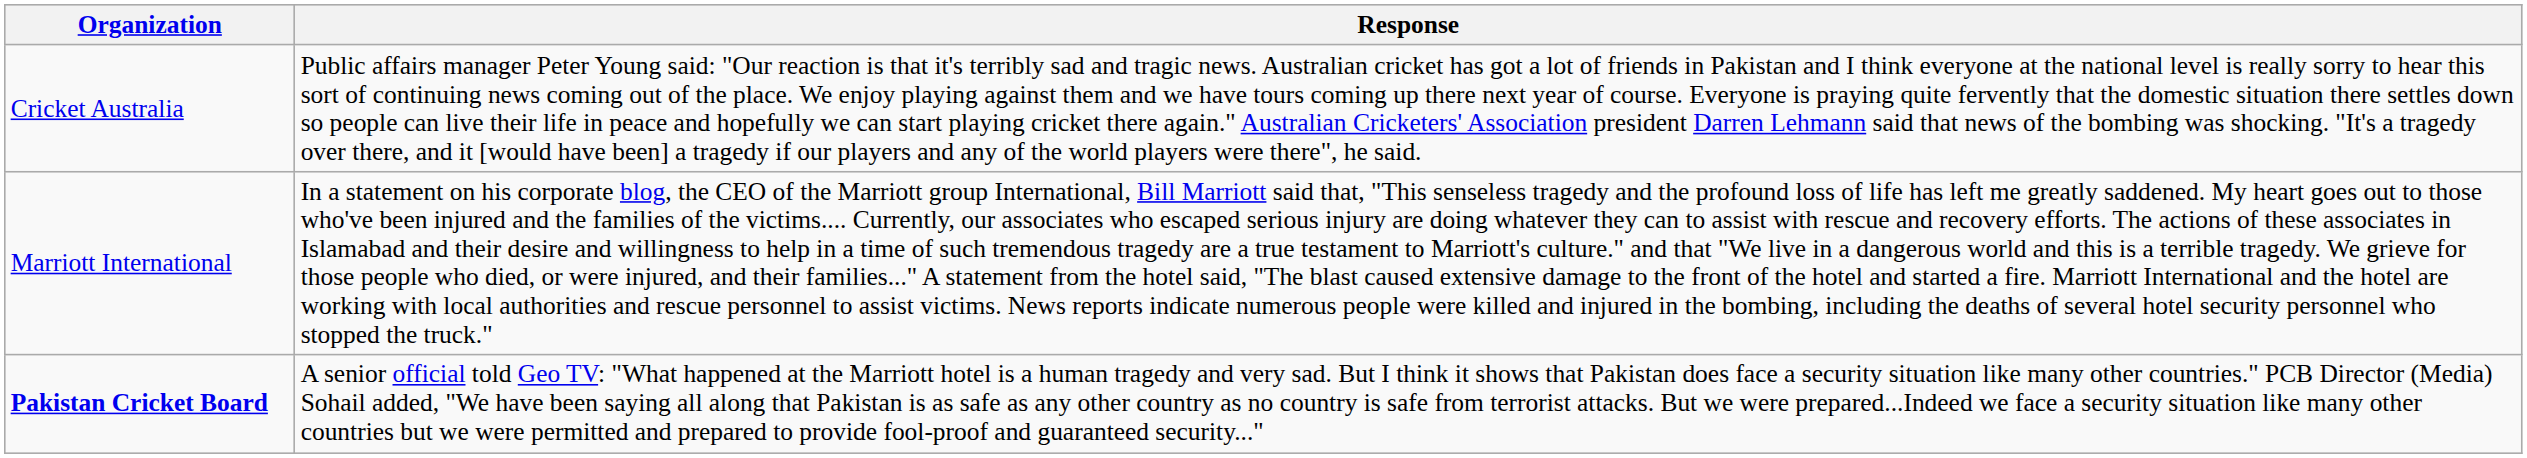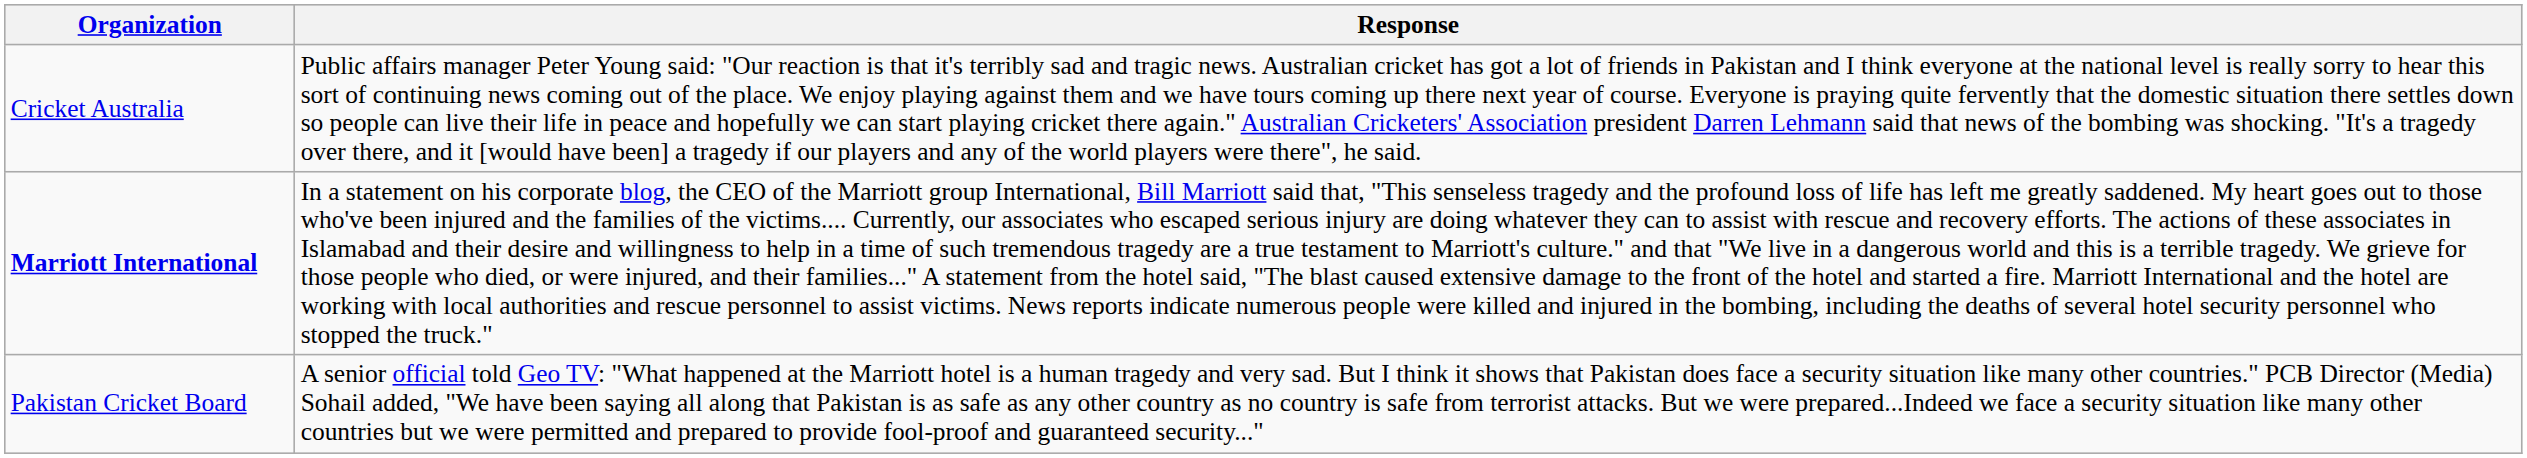(121, 262) normal -> (134, 262) bold
(139, 403) bold -> (129, 403) normal
